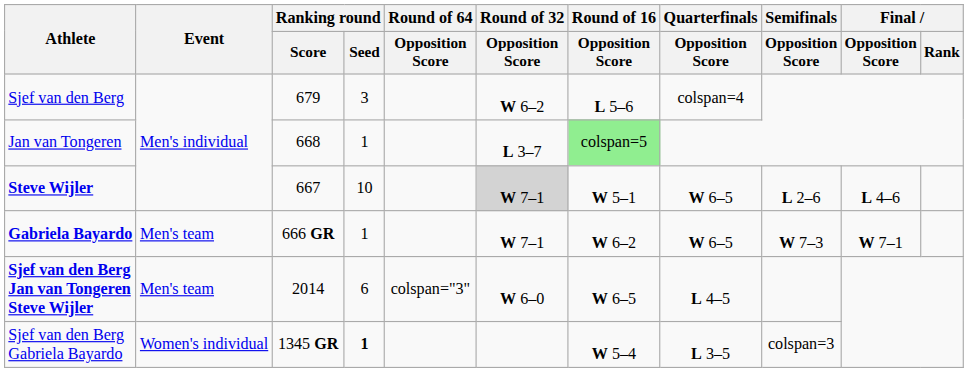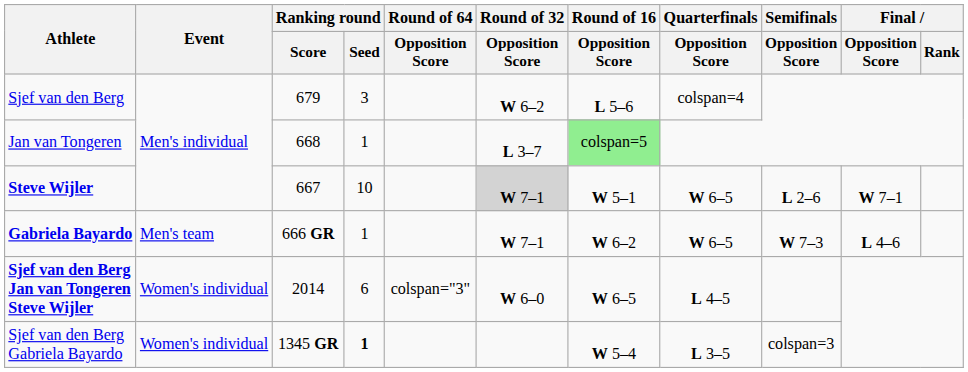(881, 198) L 4–6 -> (881, 198) W 7–1
(881, 243) W 7–1 -> (881, 243) L 4–6
(177, 289) Men's team -> (204, 289) Women's individual
